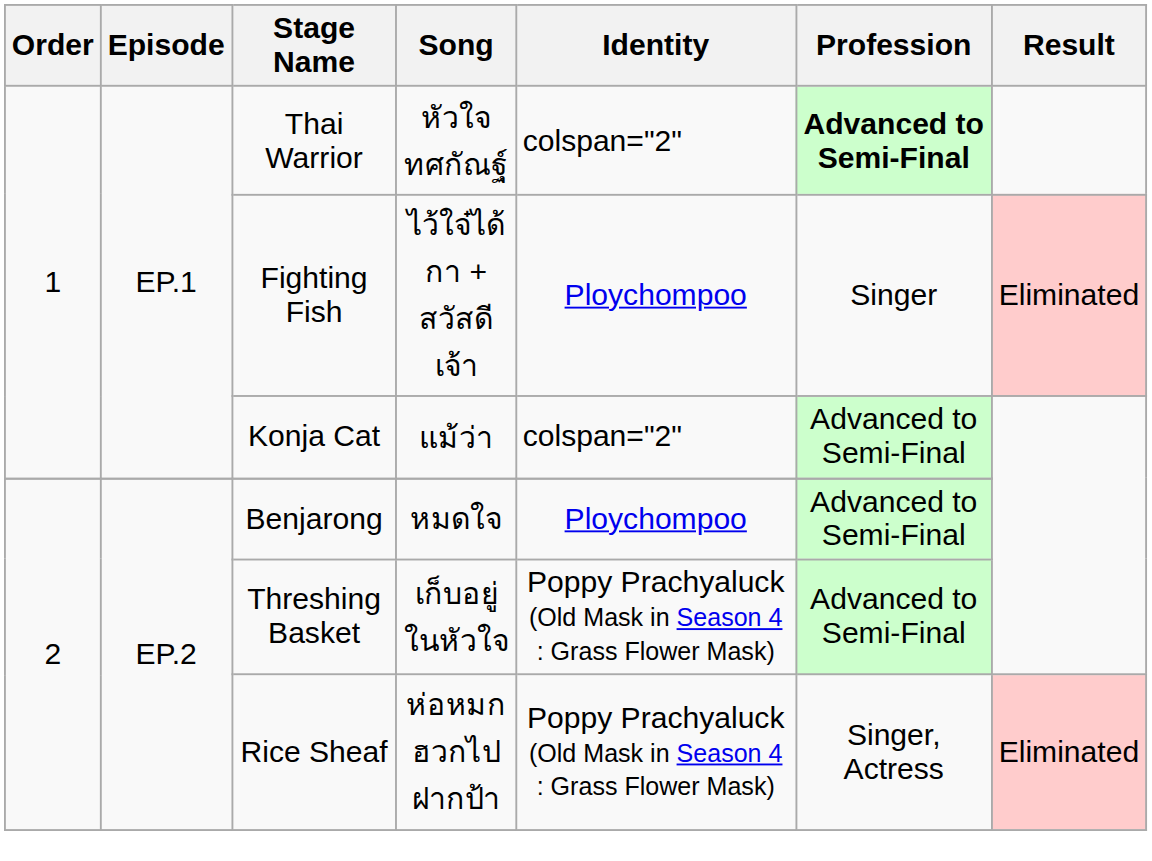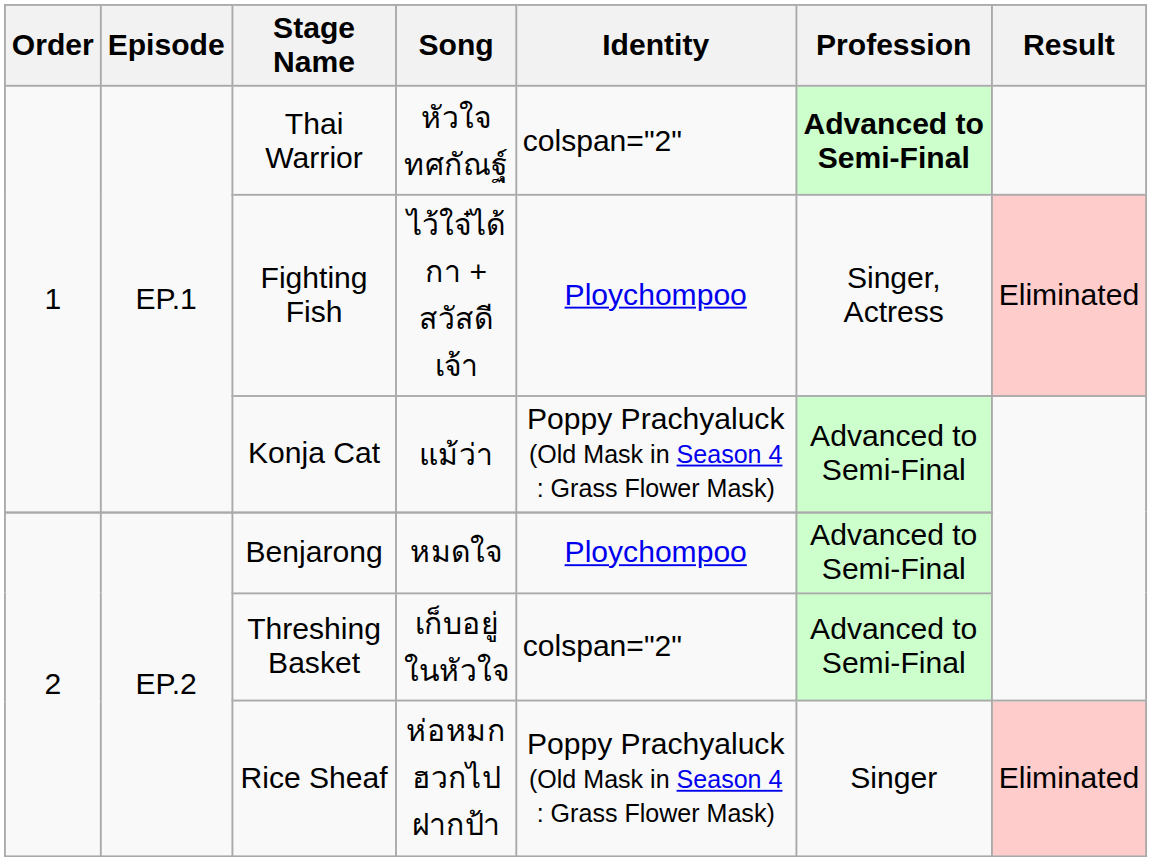(894, 294) Singer -> (894, 294) Singer, Actress
(602, 436) colspan="2" -> (656, 453) Poppy Prachyaluck (Old Mask in Season 4 : Grass Flower Mask)
(656, 616) Poppy Prachyaluck (Old Mask in Season 4 : Grass Flower Mask) -> (602, 646) colspan="2"
(894, 751) Singer, Actress -> (894, 778) Singer
